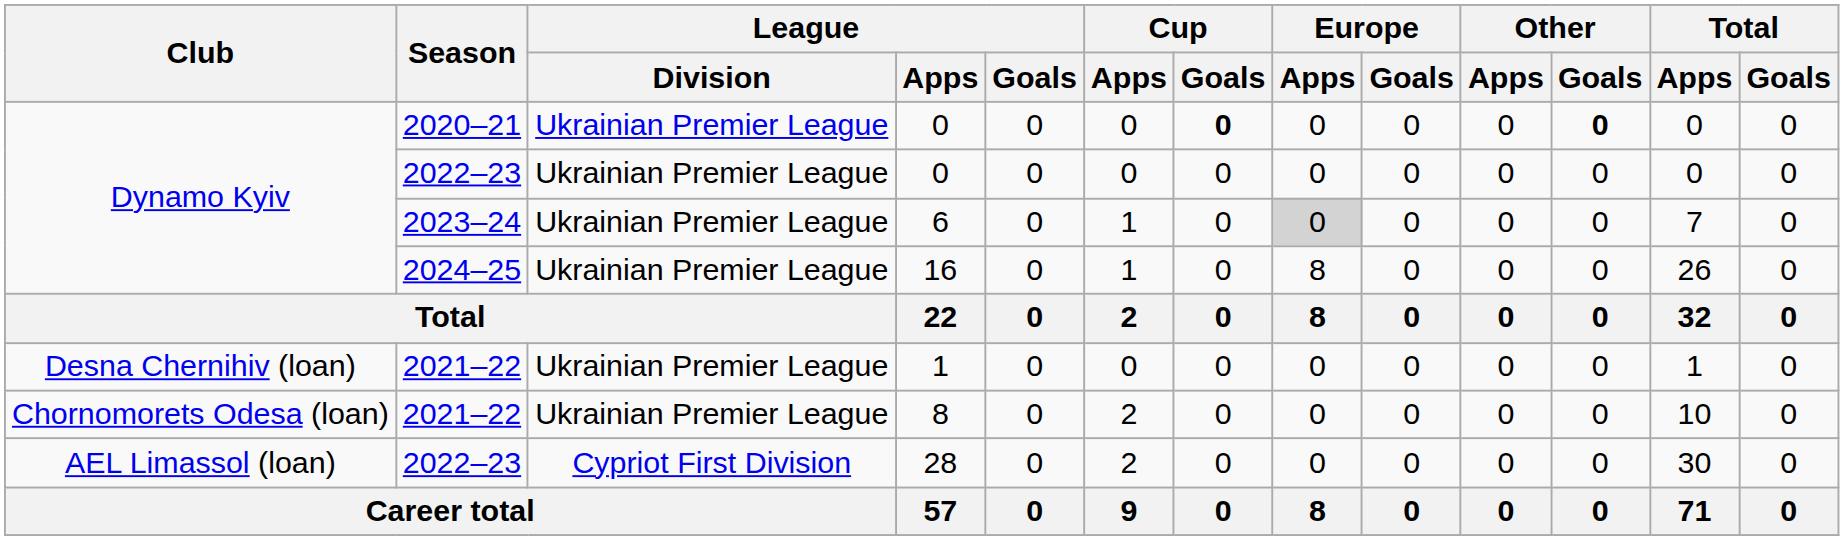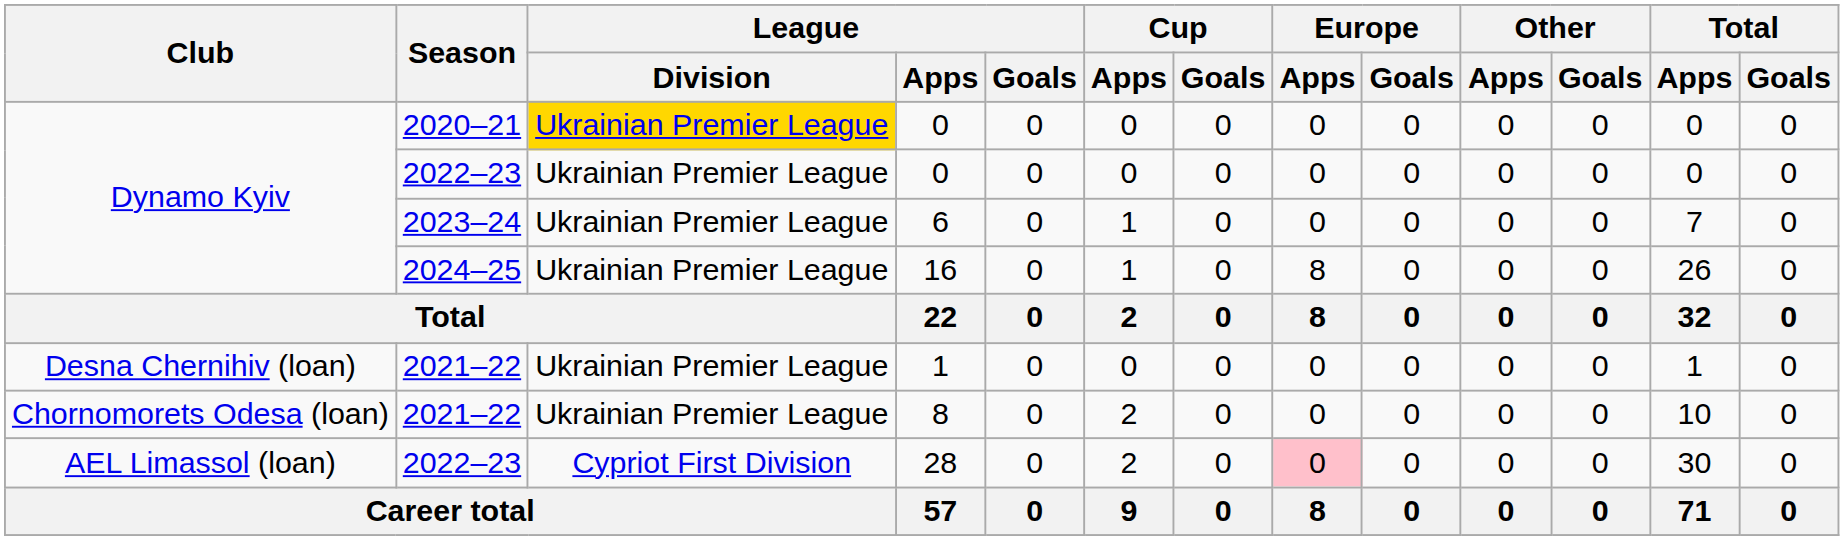(712, 125) no background -> (712, 125) gold background
(1223, 125) bold -> (1223, 125) normal
(1600, 125) bold -> (1600, 125) normal
(1317, 221) lightgrey background -> (1317, 221) no background
(1317, 462) no background -> (1317, 462) pink background
